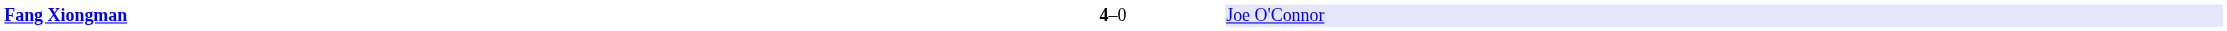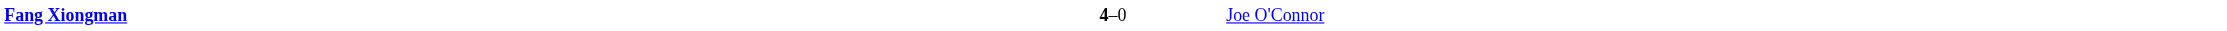(1275, 15) lavender background -> (1275, 15) no background
